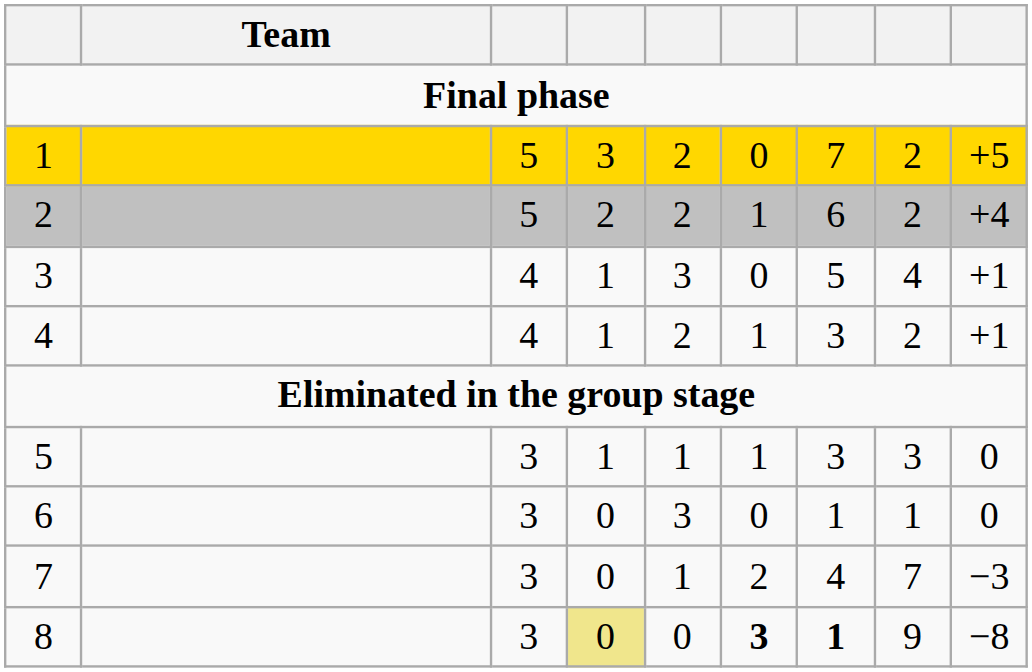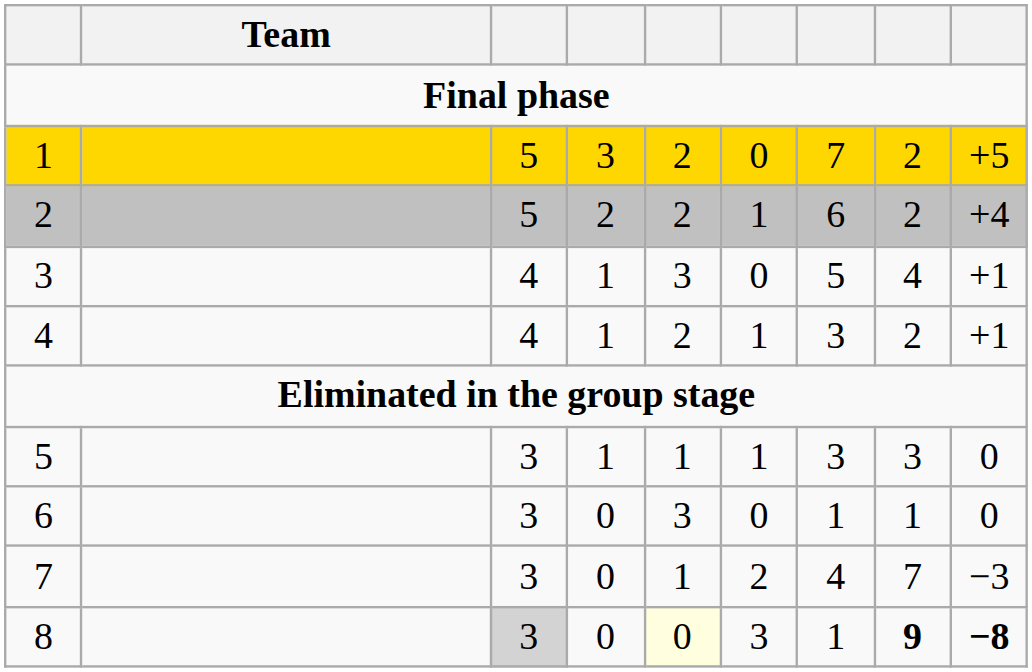(529, 635) no background -> (529, 635) lightgrey background
(606, 635) khaki background -> (606, 635) no background
(682, 635) no background -> (682, 635) lightyellow background
(759, 635) bold -> (759, 635) normal
(836, 635) bold -> (836, 635) normal
(912, 635) normal -> (912, 635) bold
(989, 635) normal -> (989, 635) bold
